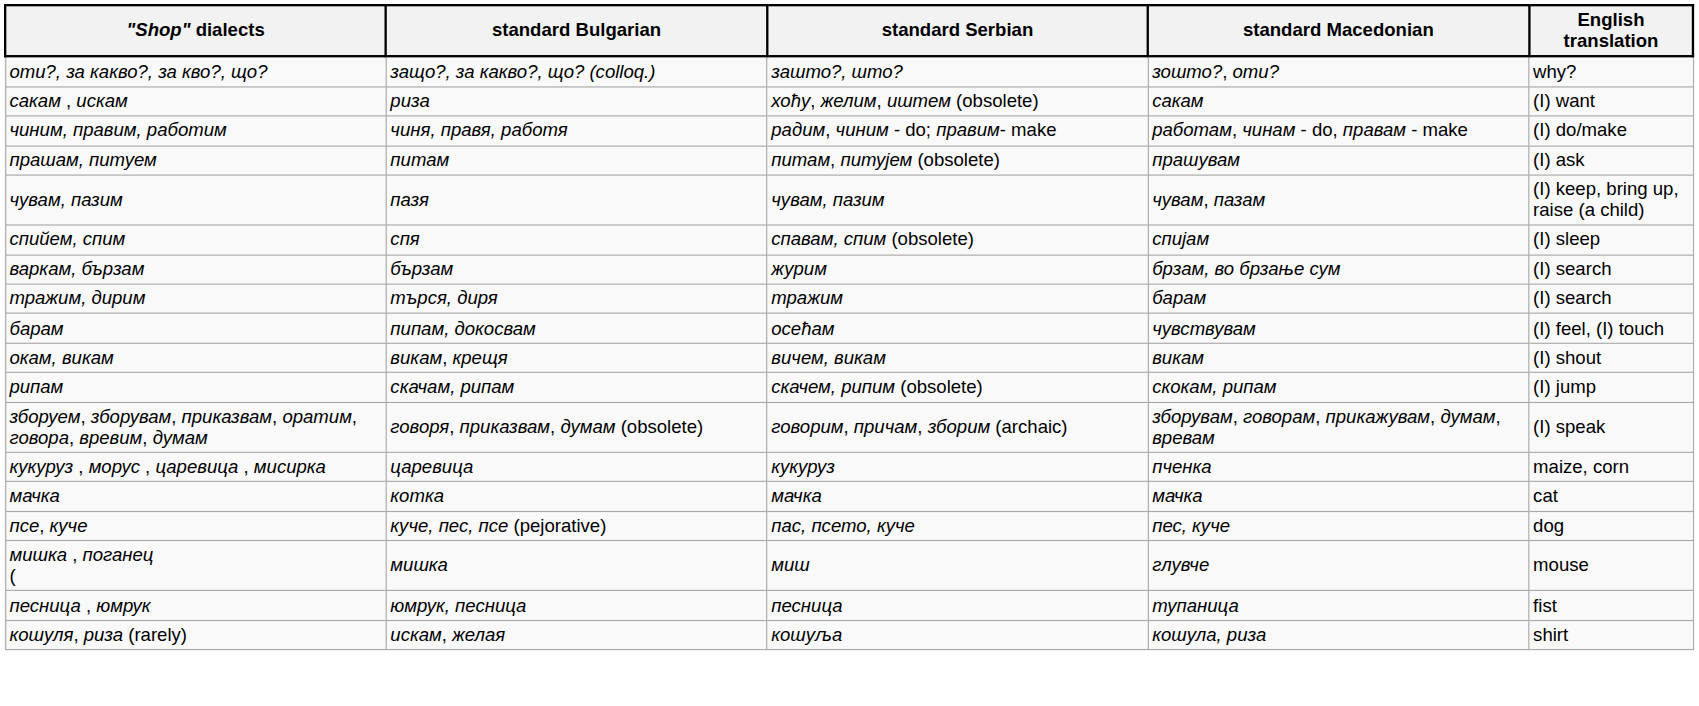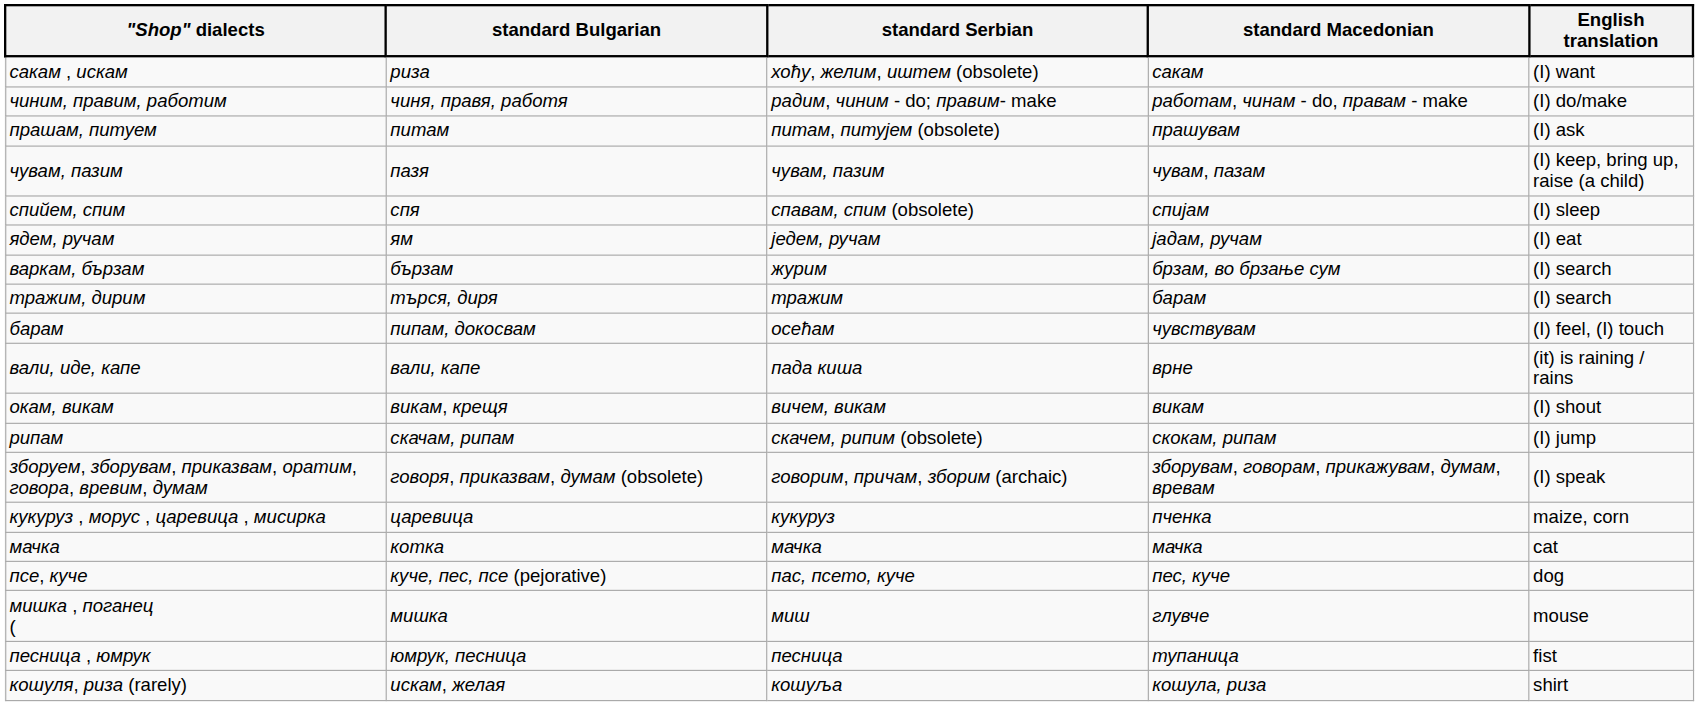- row: (138, 71)
+ row: (62, 239)
+ row: (75, 368)
